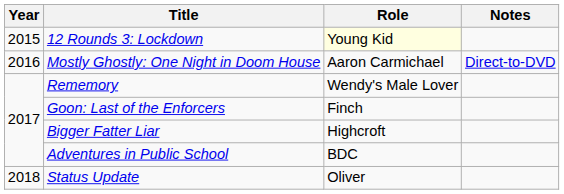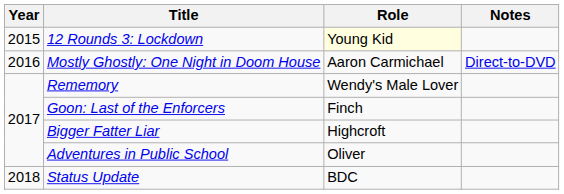(343, 154) BDC -> (346, 154) Oliver
(346, 177) Oliver -> (343, 177) BDC
